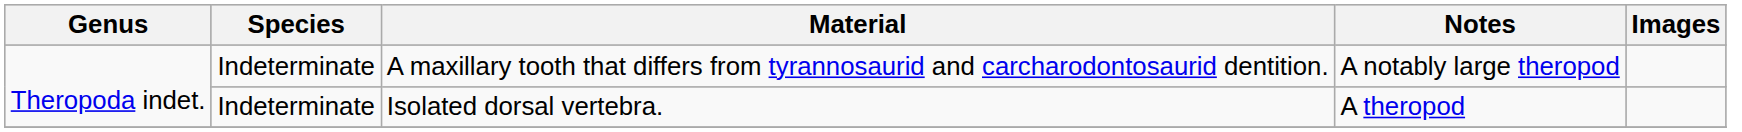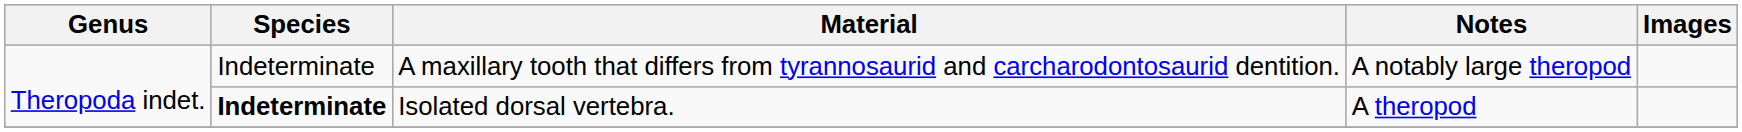(296, 106) normal -> (302, 106) bold
